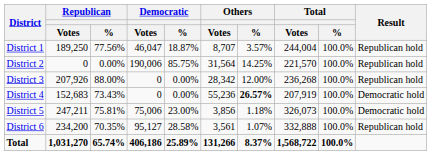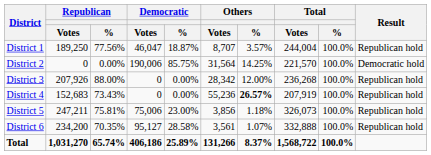(390, 64) Republican hold -> (391, 64) Democratic hold
(391, 95) Democratic hold -> (390, 95) Republican hold
(391, 111) Democratic hold -> (390, 111) Republican hold
